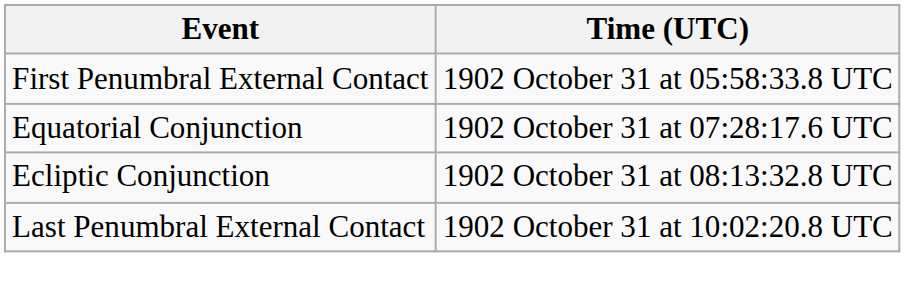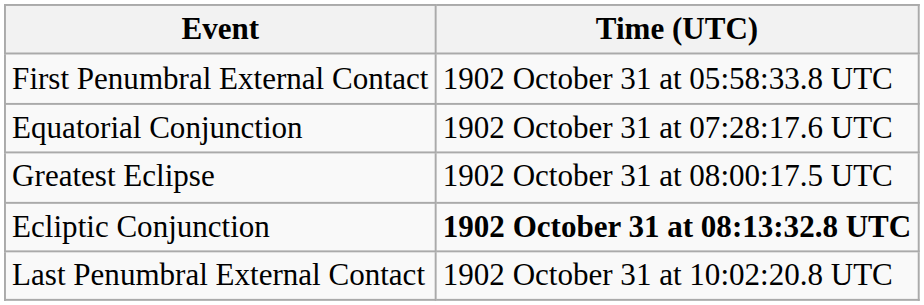+ row: (113, 176)
(668, 176) normal -> (677, 226) bold
